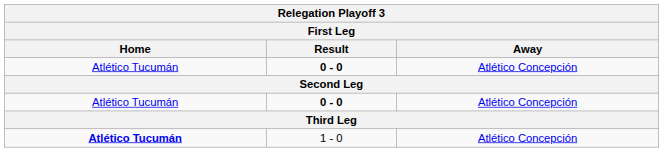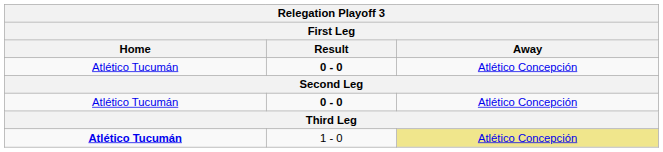(528, 138) no background -> (528, 138) khaki background
